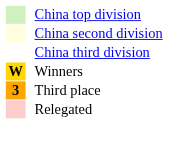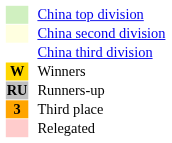+ row: (67, 90)
